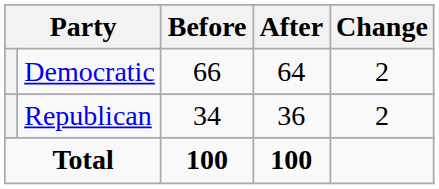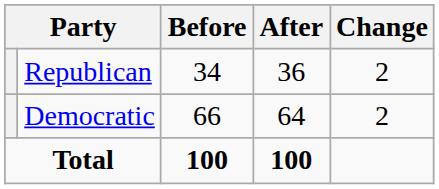rows swapped: (90, 71) <-> (88, 115)
